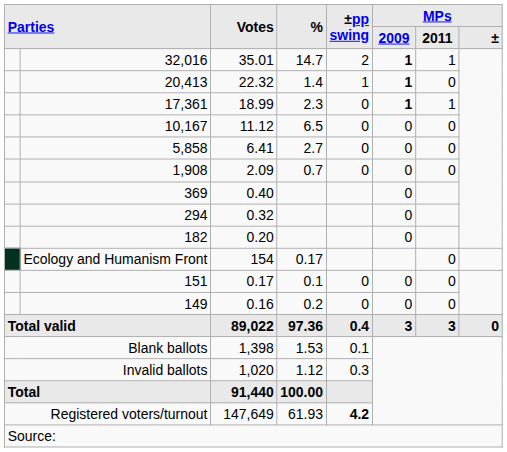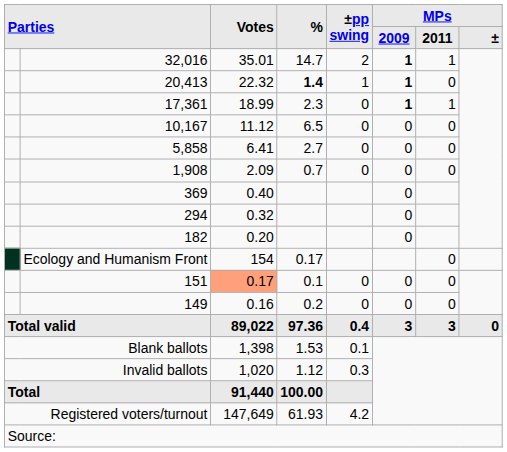(313, 82) normal -> (313, 82) bold
(260, 281) no background -> (260, 281) lightsalmon background
(359, 414) bold -> (359, 414) normal
